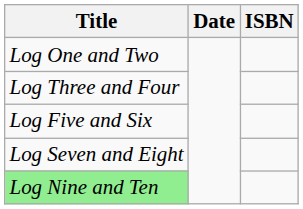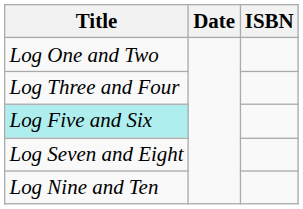(81, 120) no background -> (81, 120) paleturquoise background
(84, 187) lightgreen background -> (84, 187) no background
